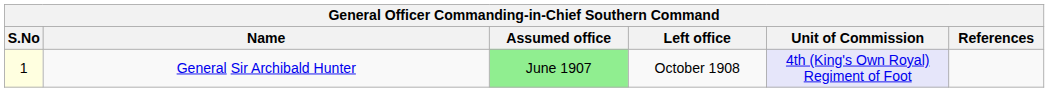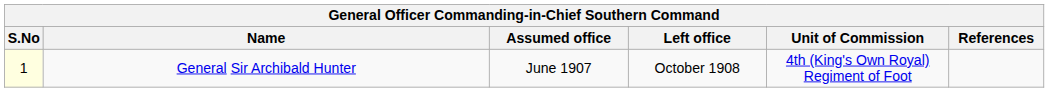(559, 68) lightgreen background -> (559, 68) no background
(858, 68) lavender background -> (858, 68) no background
